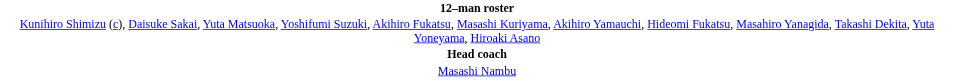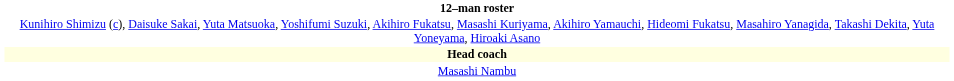(477, 54) no background -> (477, 54) lightyellow background
